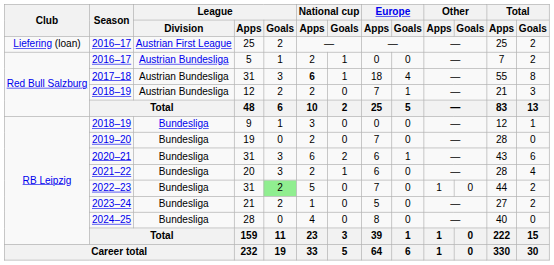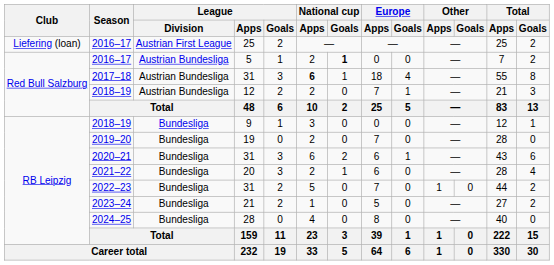(345, 60) normal -> (345, 60) bold
(280, 188) lightgreen background -> (280, 188) no background
